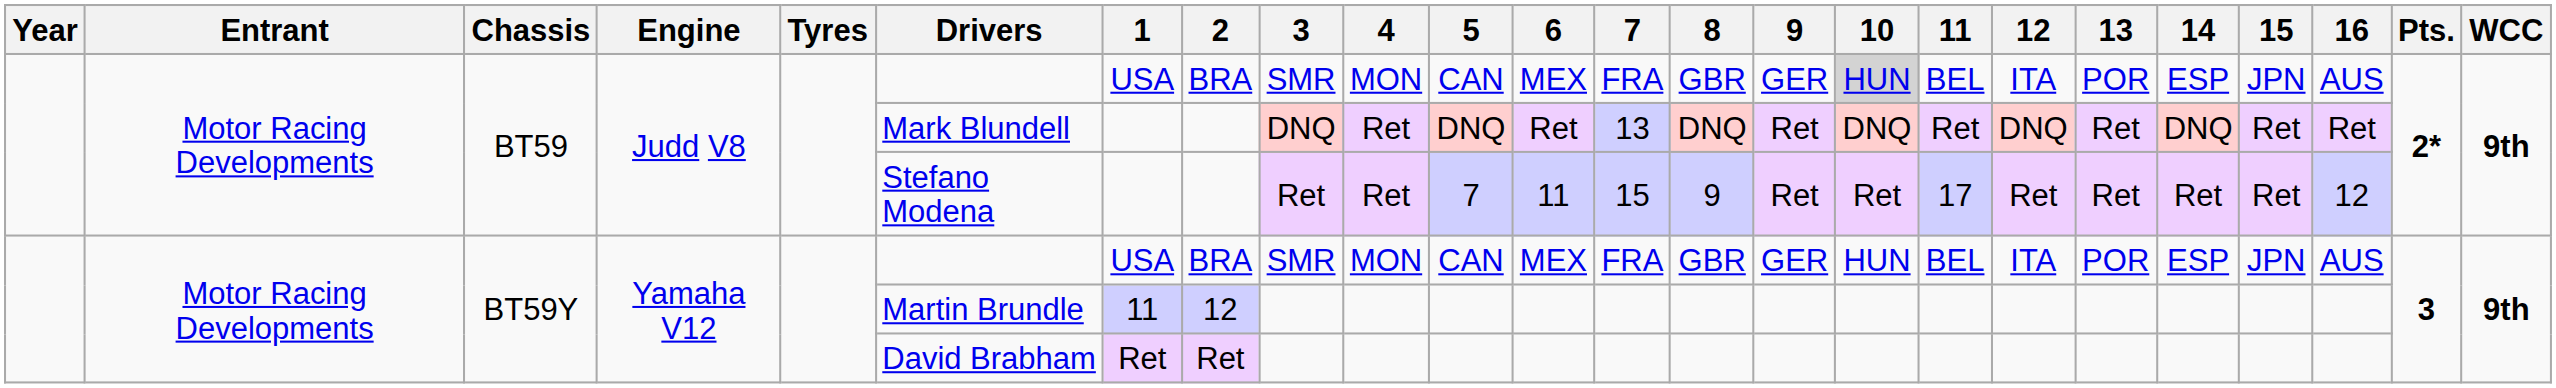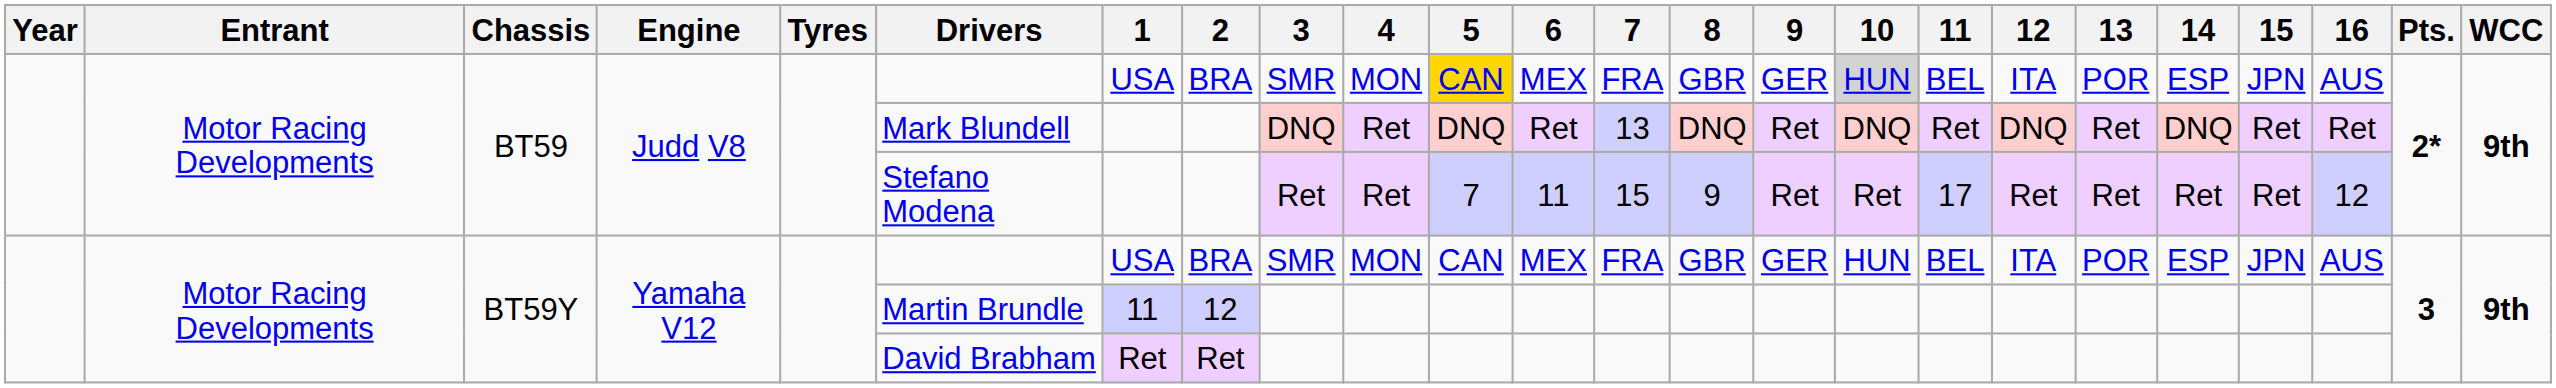(1471, 79) no background -> (1471, 79) gold background
